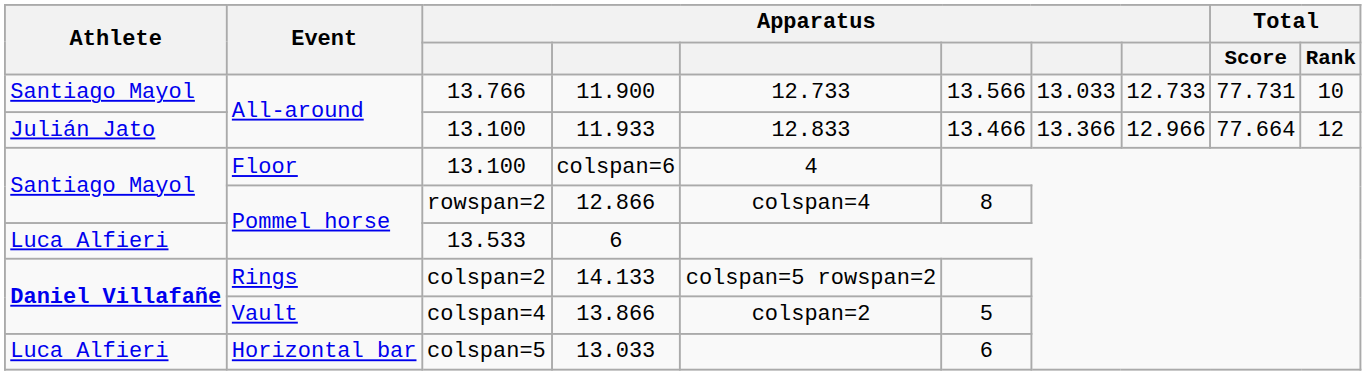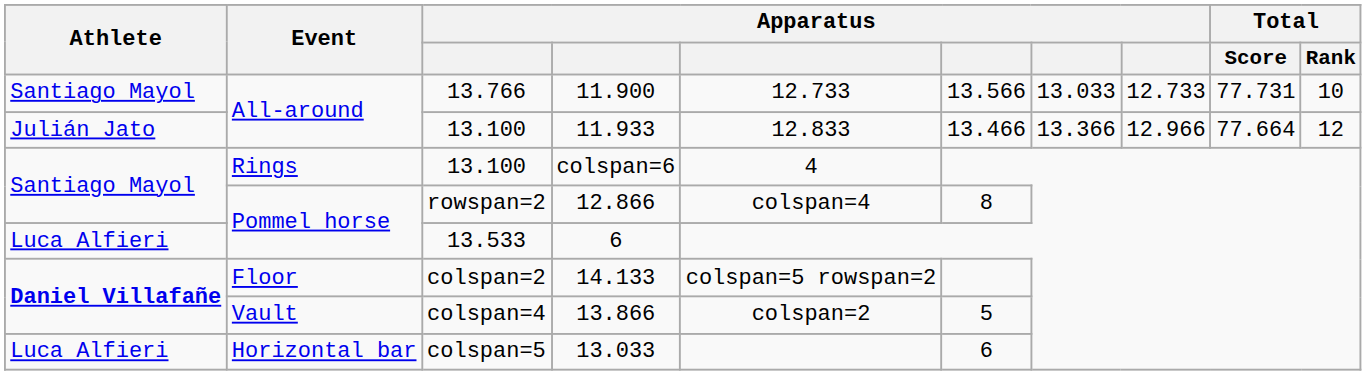(265, 167) Floor -> (265, 167) Rings
(265, 278) Rings -> (265, 278) Floor
